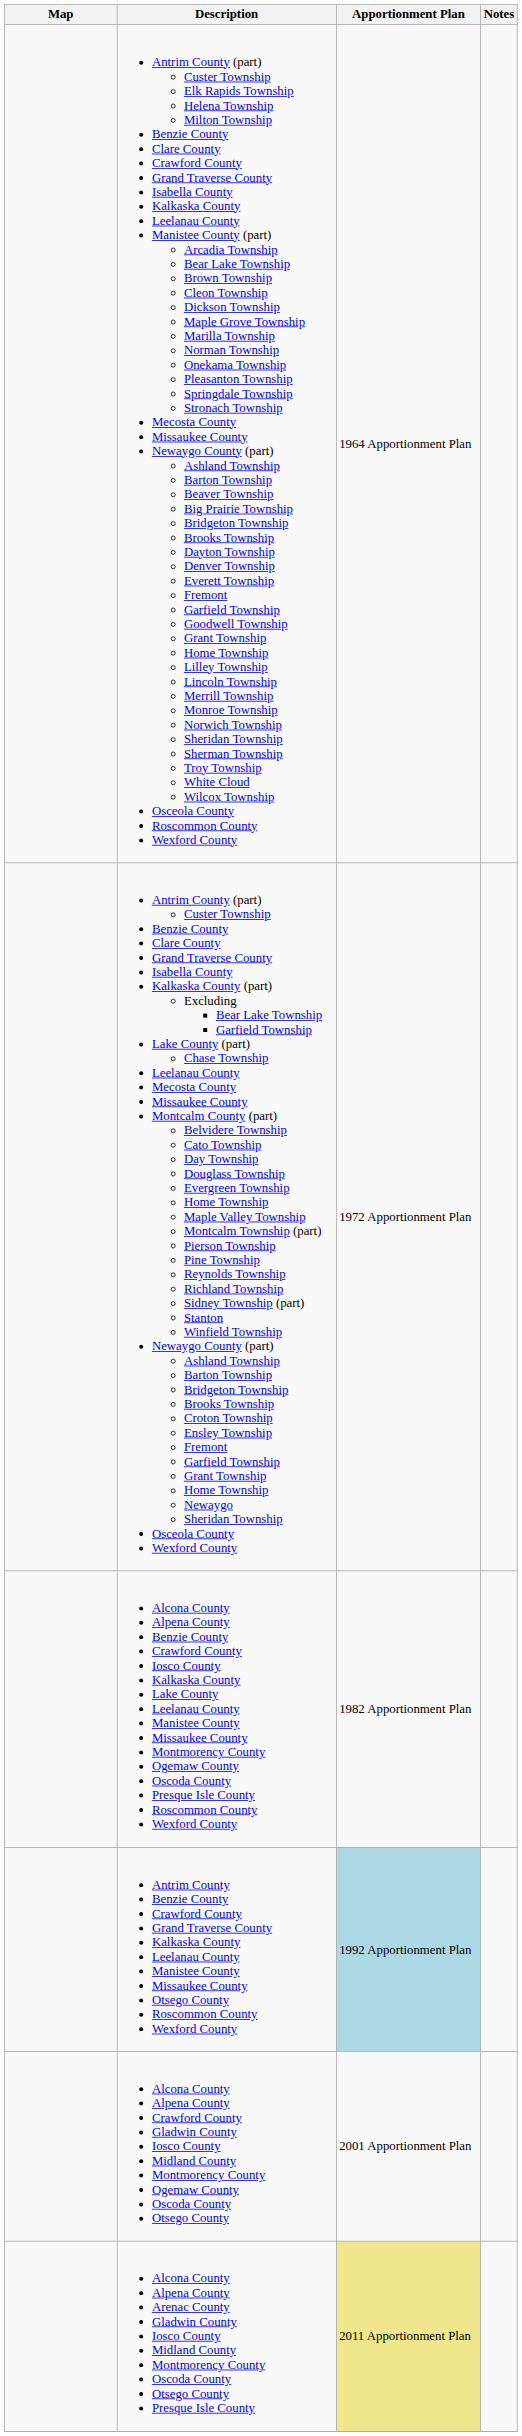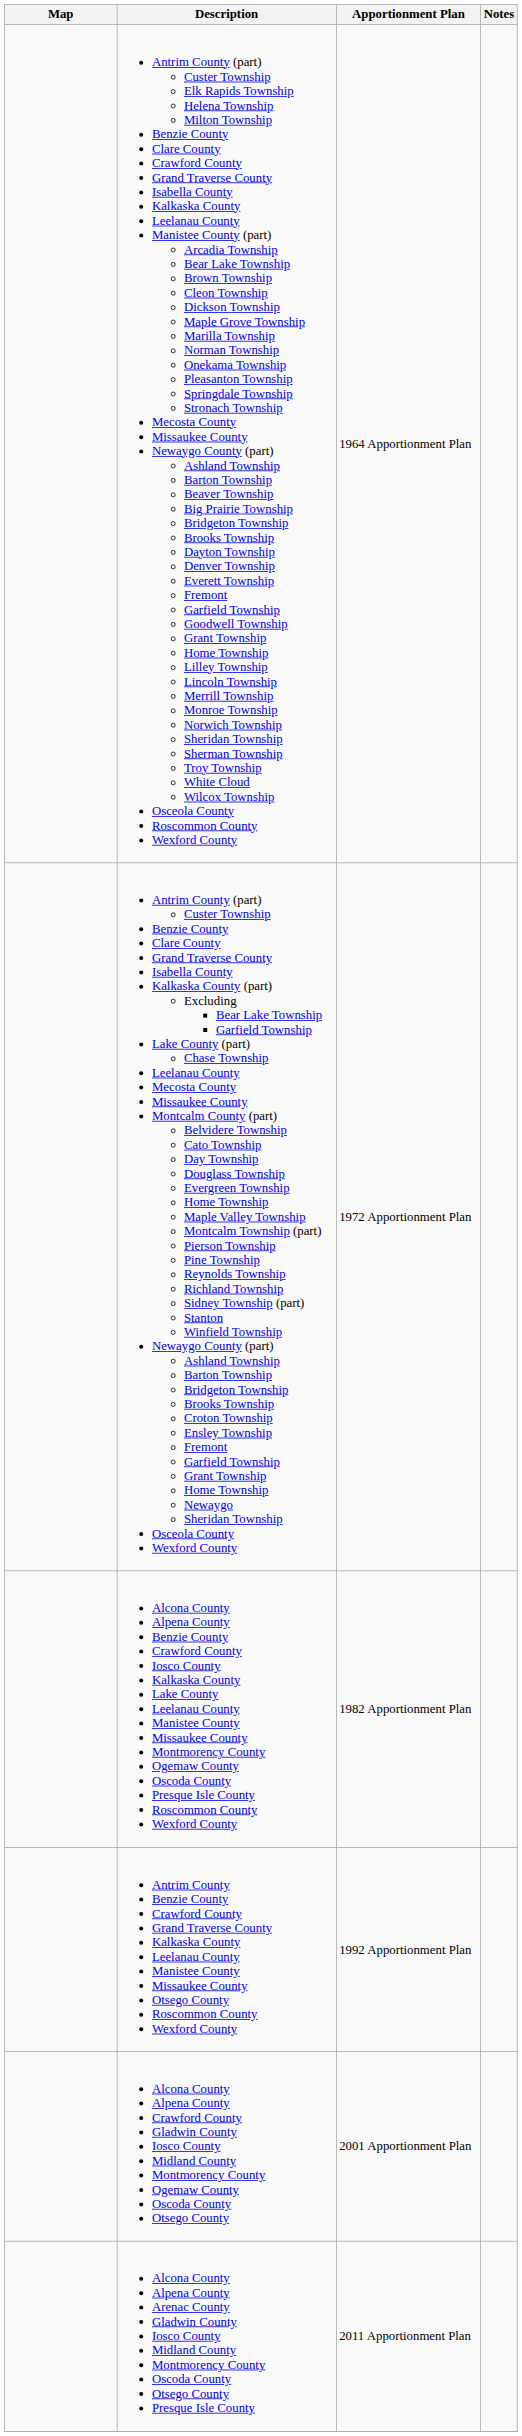(405, 1949) lightblue background -> (405, 1949) no background
(405, 2336) khaki background -> (405, 2336) no background
